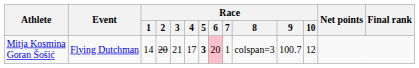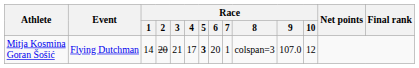(215, 50) pink background -> (215, 50) no background
(290, 50) 100.7 -> (290, 50) 107.0
